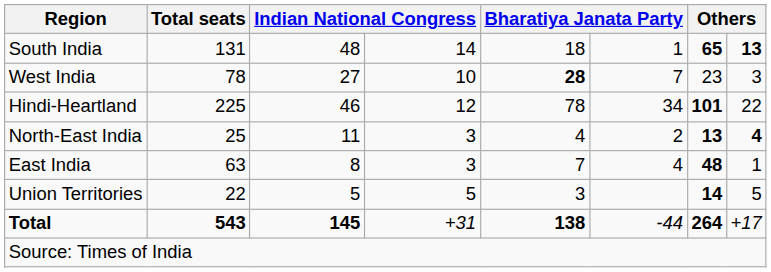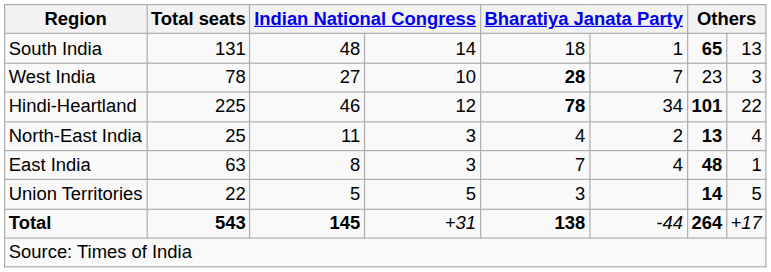(752, 48) bold -> (752, 48) normal
(575, 106) normal -> (575, 106) bold
(757, 135) bold -> (757, 135) normal
